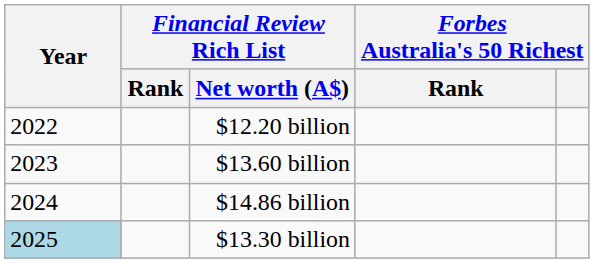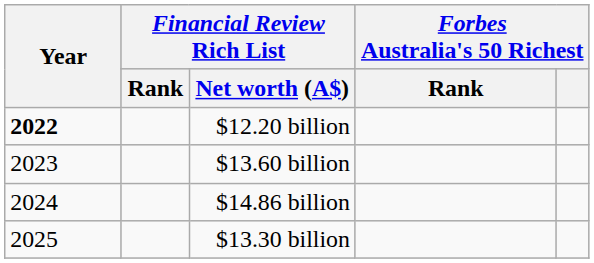(34, 125) normal -> (34, 125) bold
(34, 239) lightblue background -> (34, 239) no background
